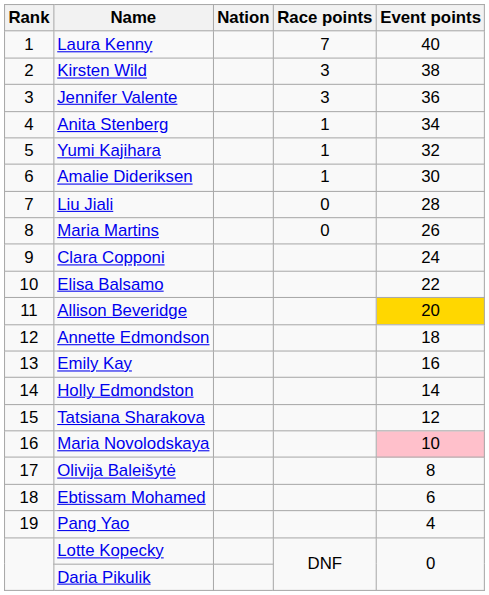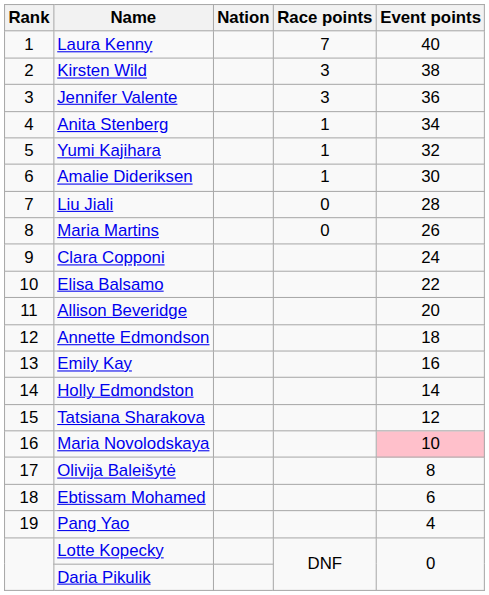(431, 310) gold background -> (431, 310) no background
